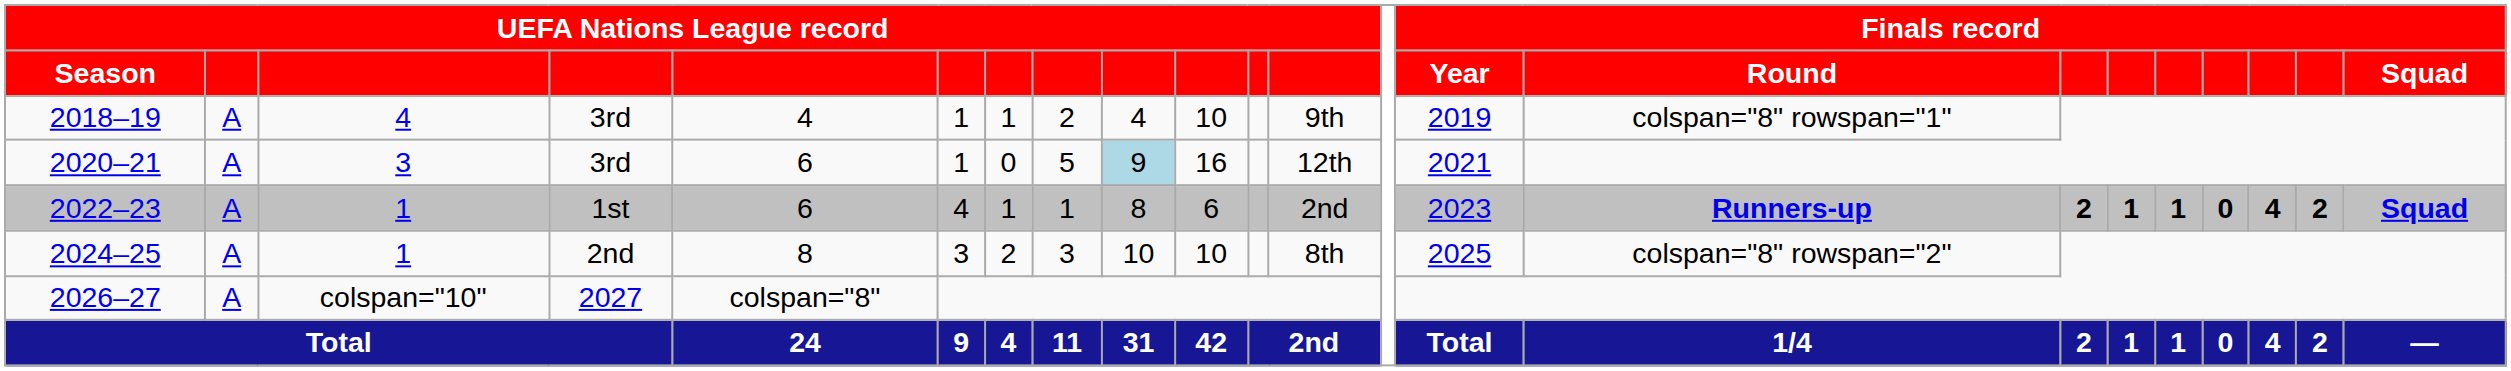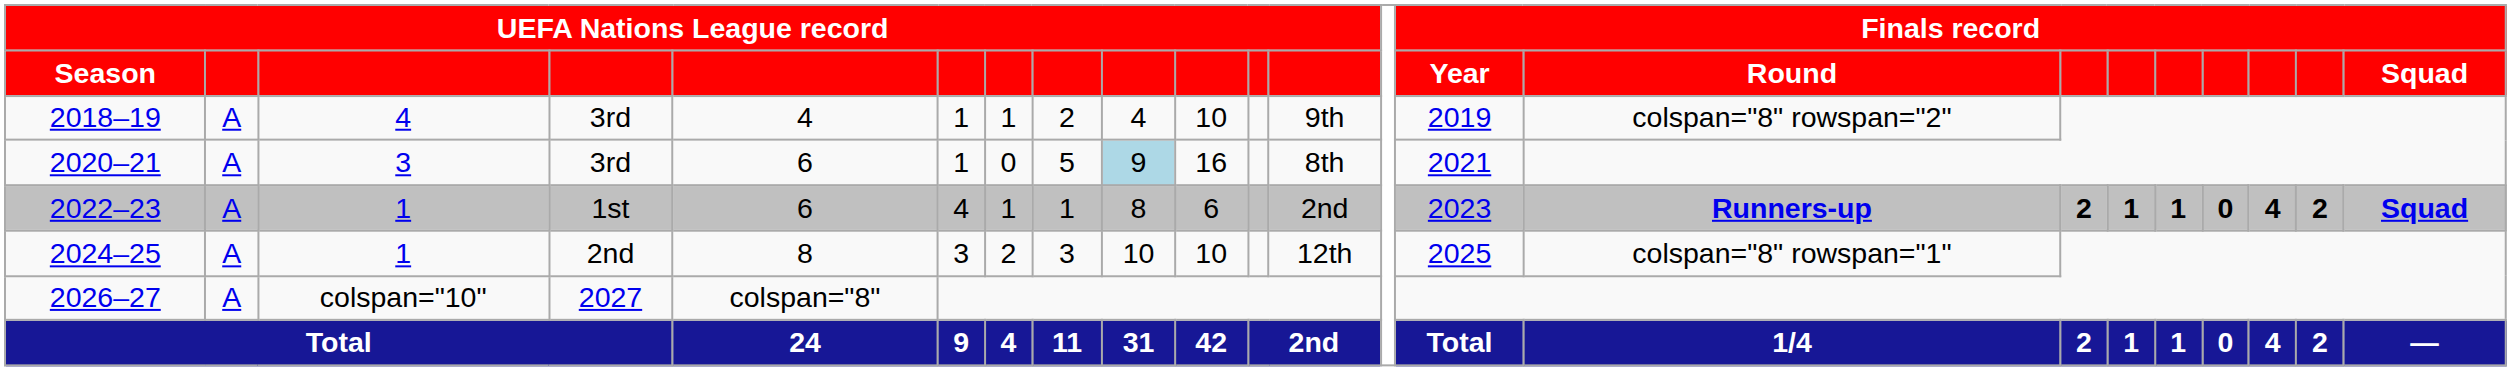(1792, 118) colspan="8" rowspan="1" -> (1792, 118) colspan="8" rowspan="2"
(1325, 163) 12th -> (1325, 163) 8th
(1325, 253) 8th -> (1325, 253) 12th
(1792, 253) colspan="8" rowspan="2" -> (1792, 253) colspan="8" rowspan="1"
